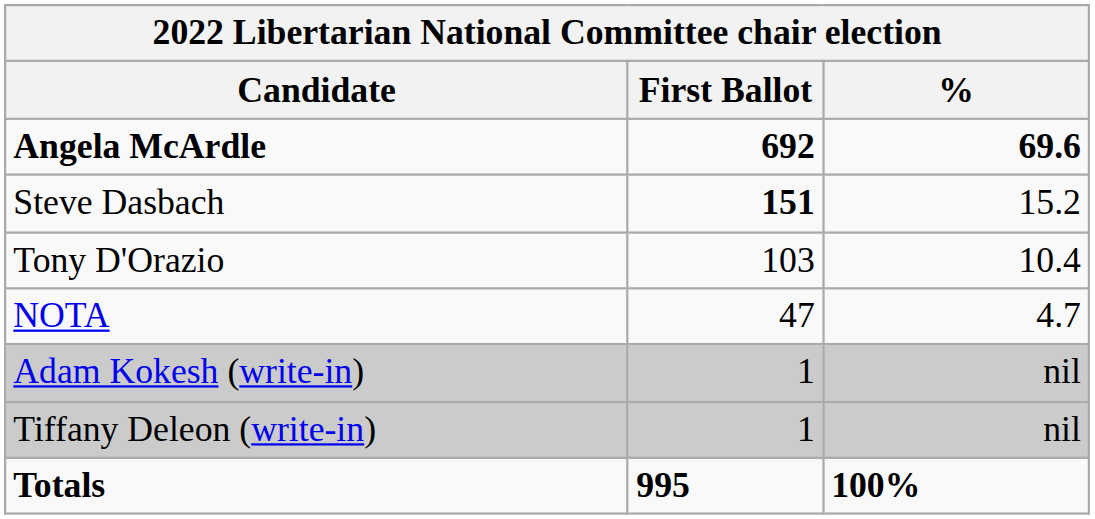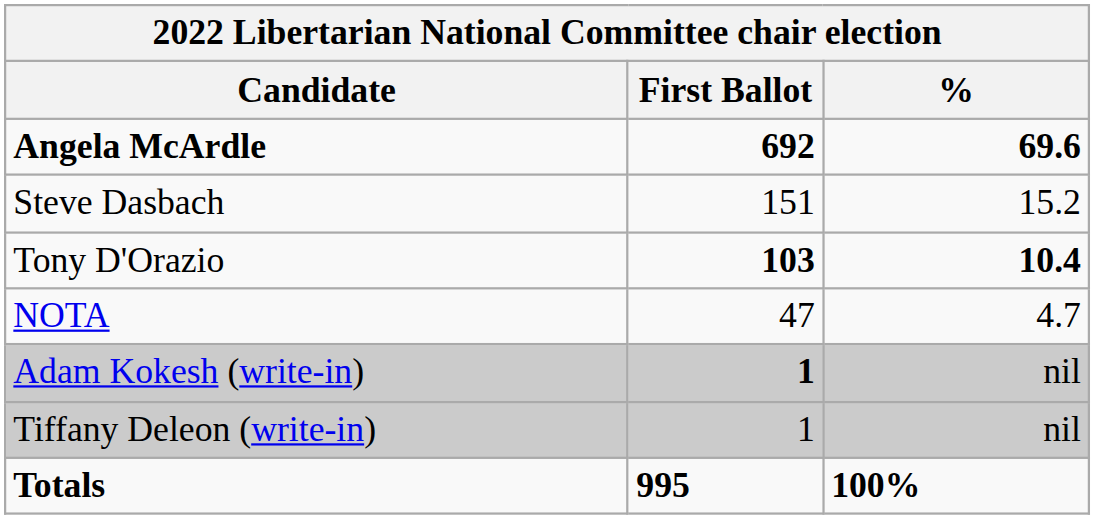(788, 202) bold -> (788, 202) normal
(788, 259) normal -> (788, 259) bold
(1050, 259) normal -> (1050, 259) bold
(806, 372) normal -> (806, 372) bold
